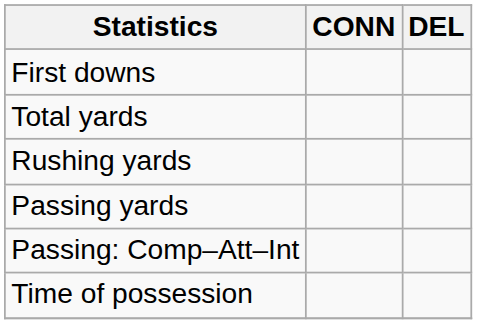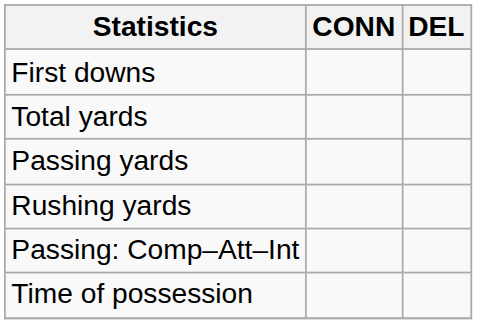rows swapped: (101, 160) <-> (100, 205)
